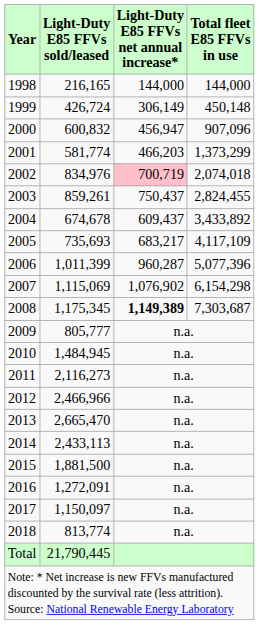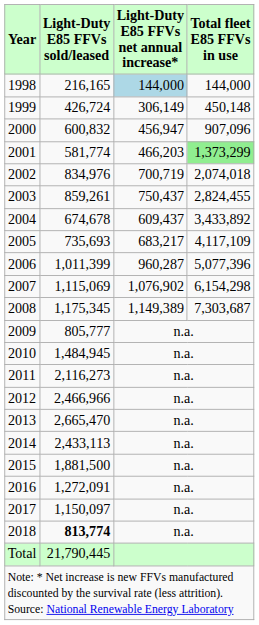(161, 85) no background -> (161, 85) lightblue background
(222, 152) no background -> (222, 152) lightgreen background
(161, 174) pink background -> (161, 174) no background
(156, 308) bold -> (156, 308) normal
(87, 532) normal -> (87, 532) bold
